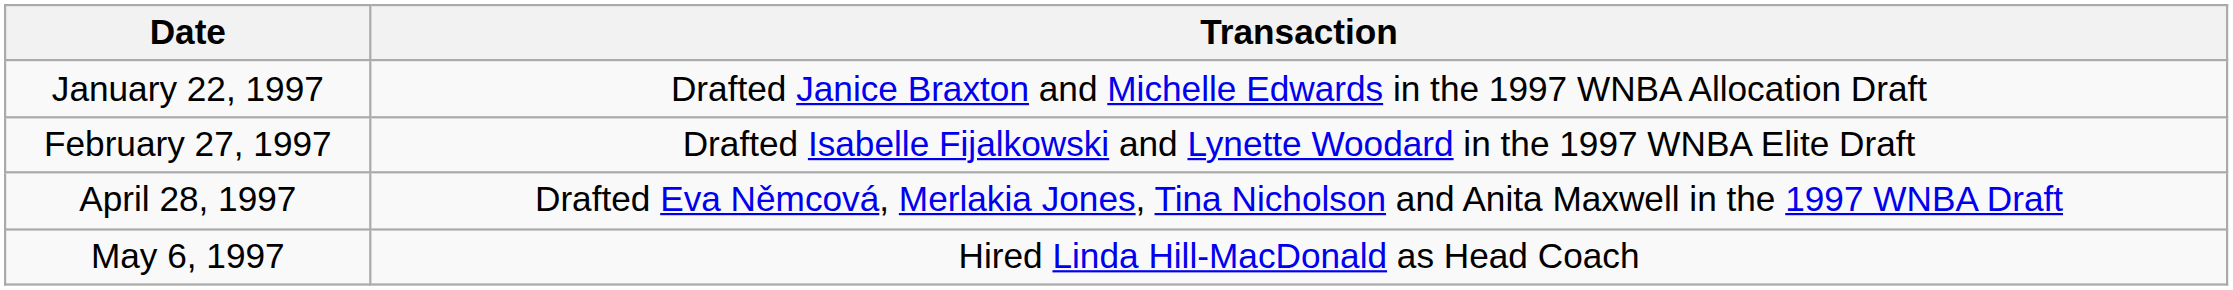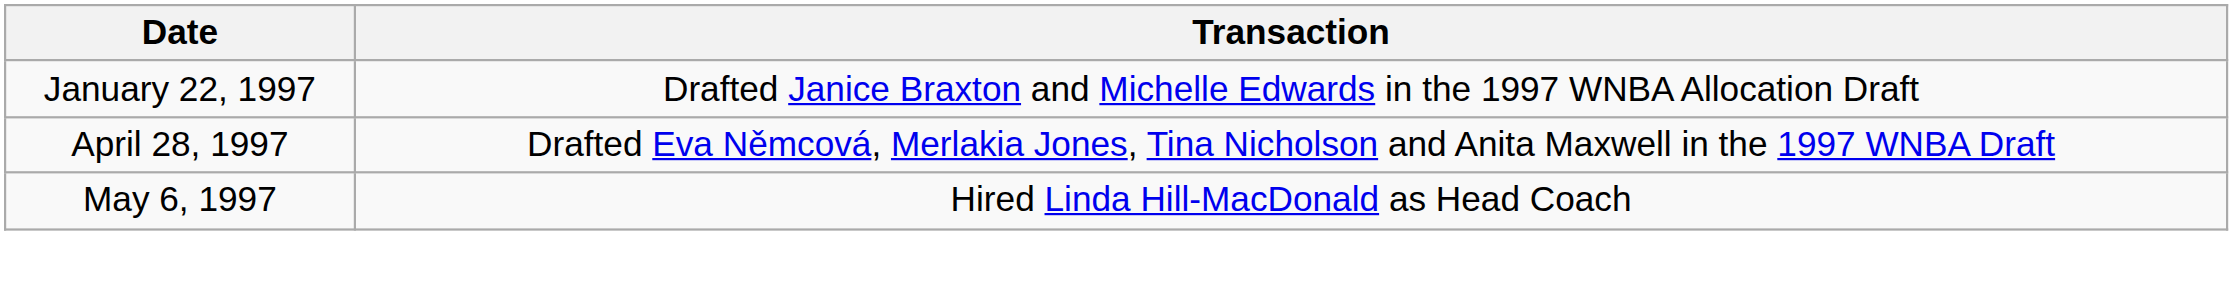- row: (188, 144)
